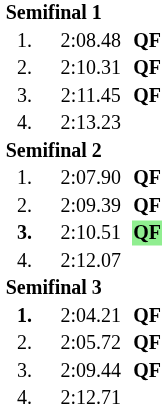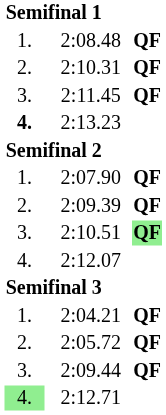(24, 122) normal -> (24, 122) bold
(24, 232) bold -> (24, 232) normal
(24, 315) bold -> (24, 315) normal
(24, 397) no background -> (24, 397) lightgreen background
